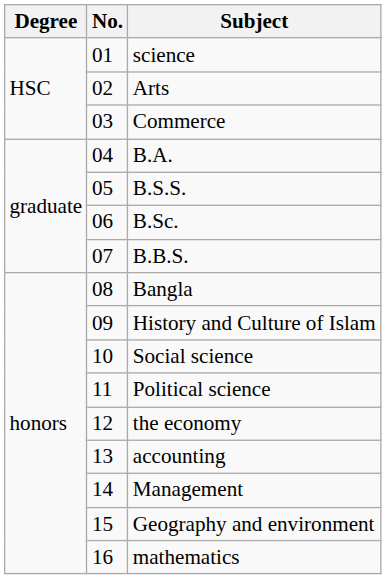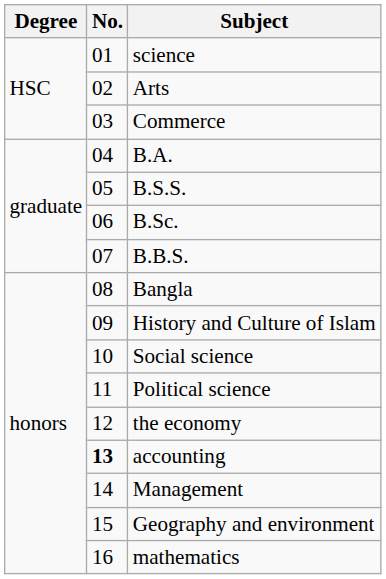(103, 456) normal -> (103, 456) bold
